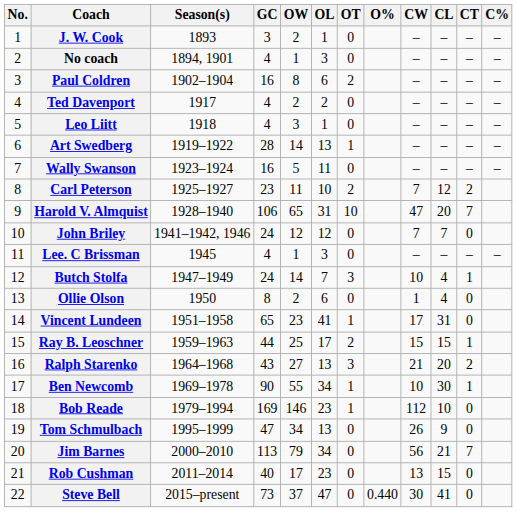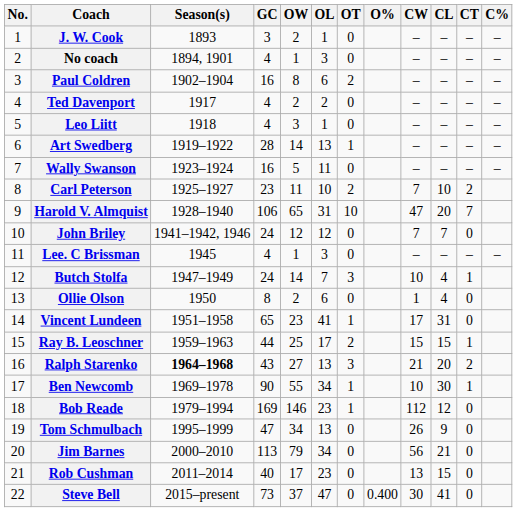(444, 189) 12 -> (444, 189) 10
(202, 364) normal -> (202, 364) bold
(444, 408) 10 -> (444, 408) 12
(469, 451) 7 -> (469, 451) 0
(383, 495) 0.440 -> (383, 495) 0.400
